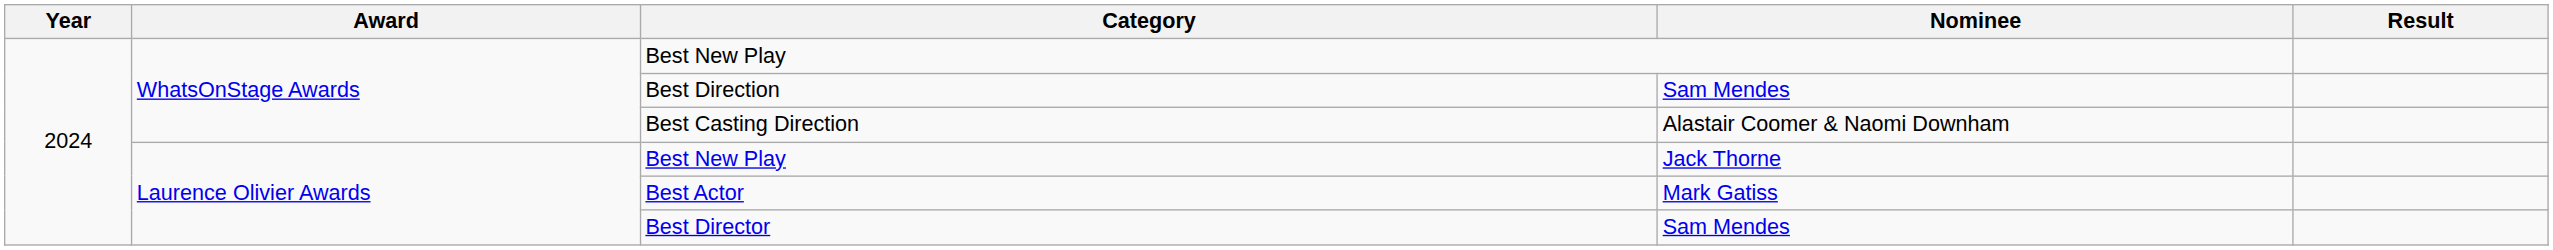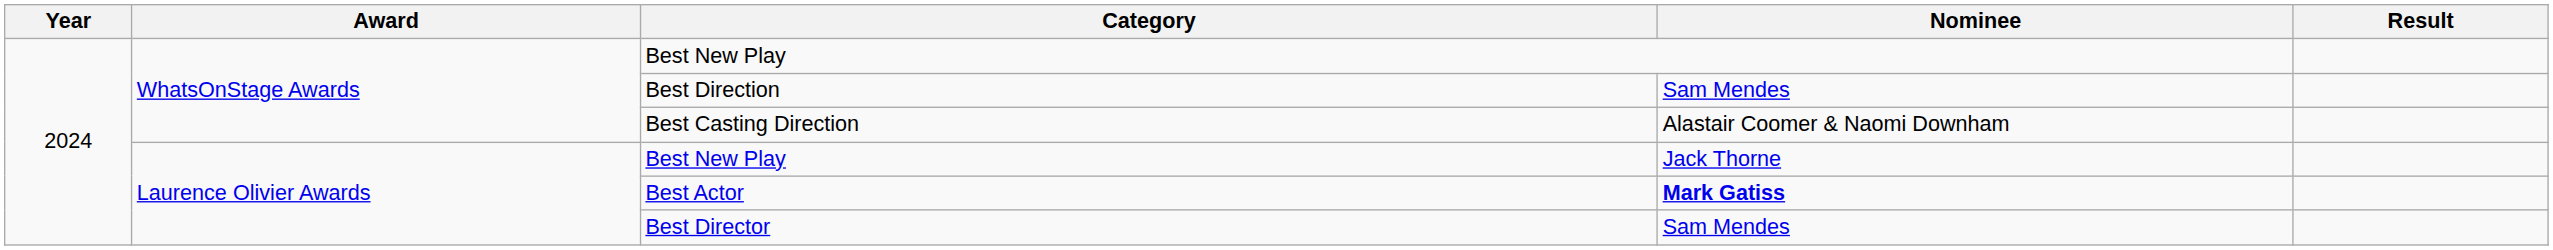(1720, 192) normal -> (1724, 192) bold
